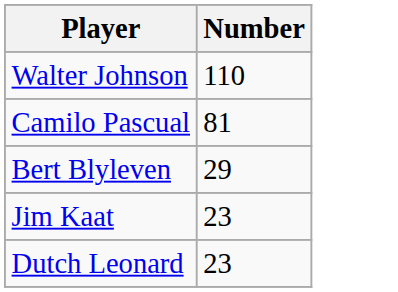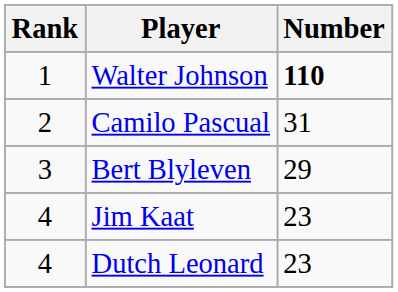+ column: (45, 28)
(224, 75) normal -> (304, 75) bold
(218, 122) 81 -> (298, 122) 31
